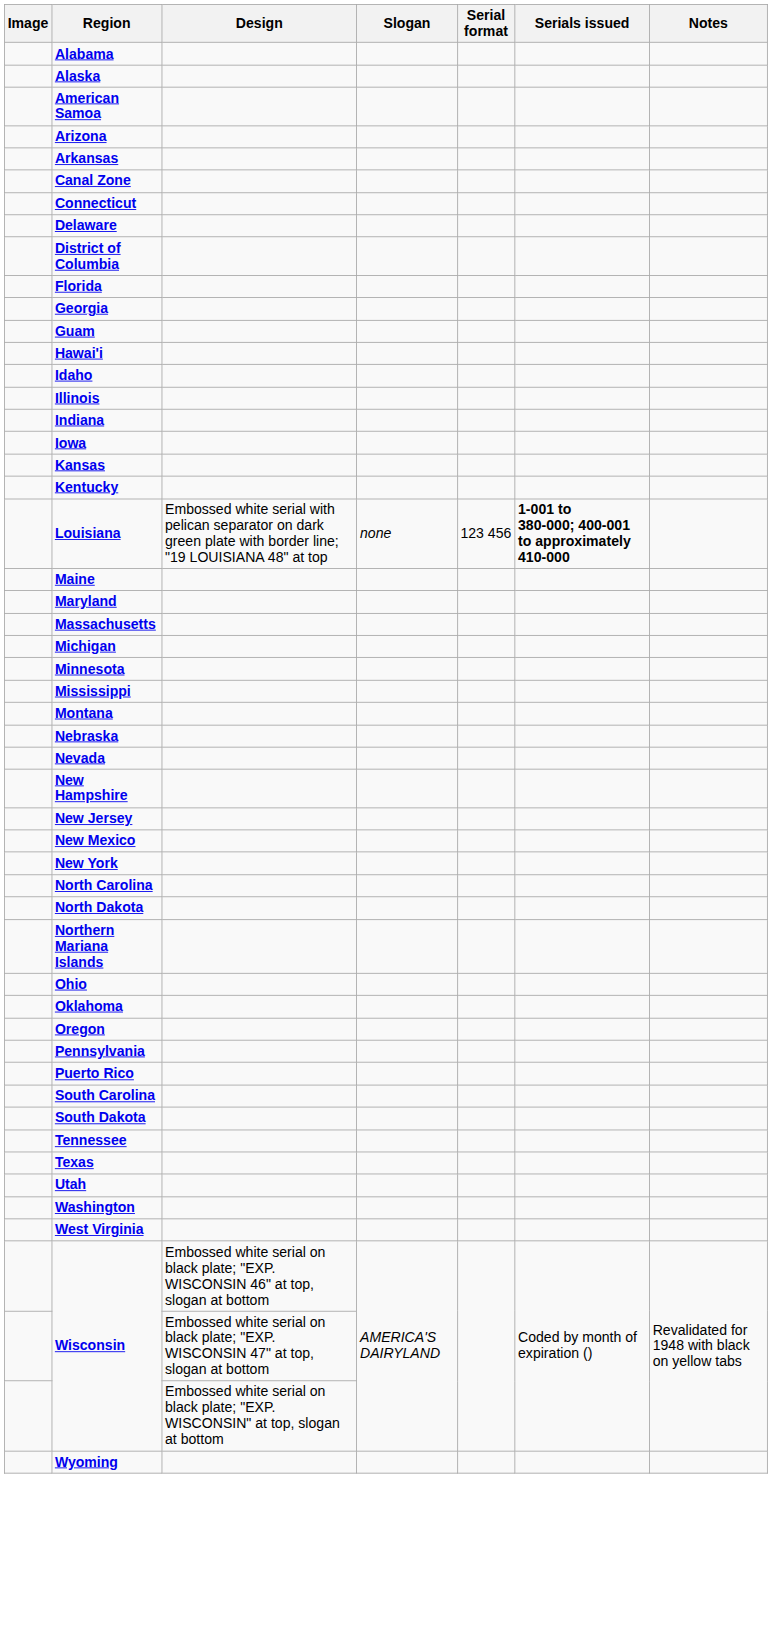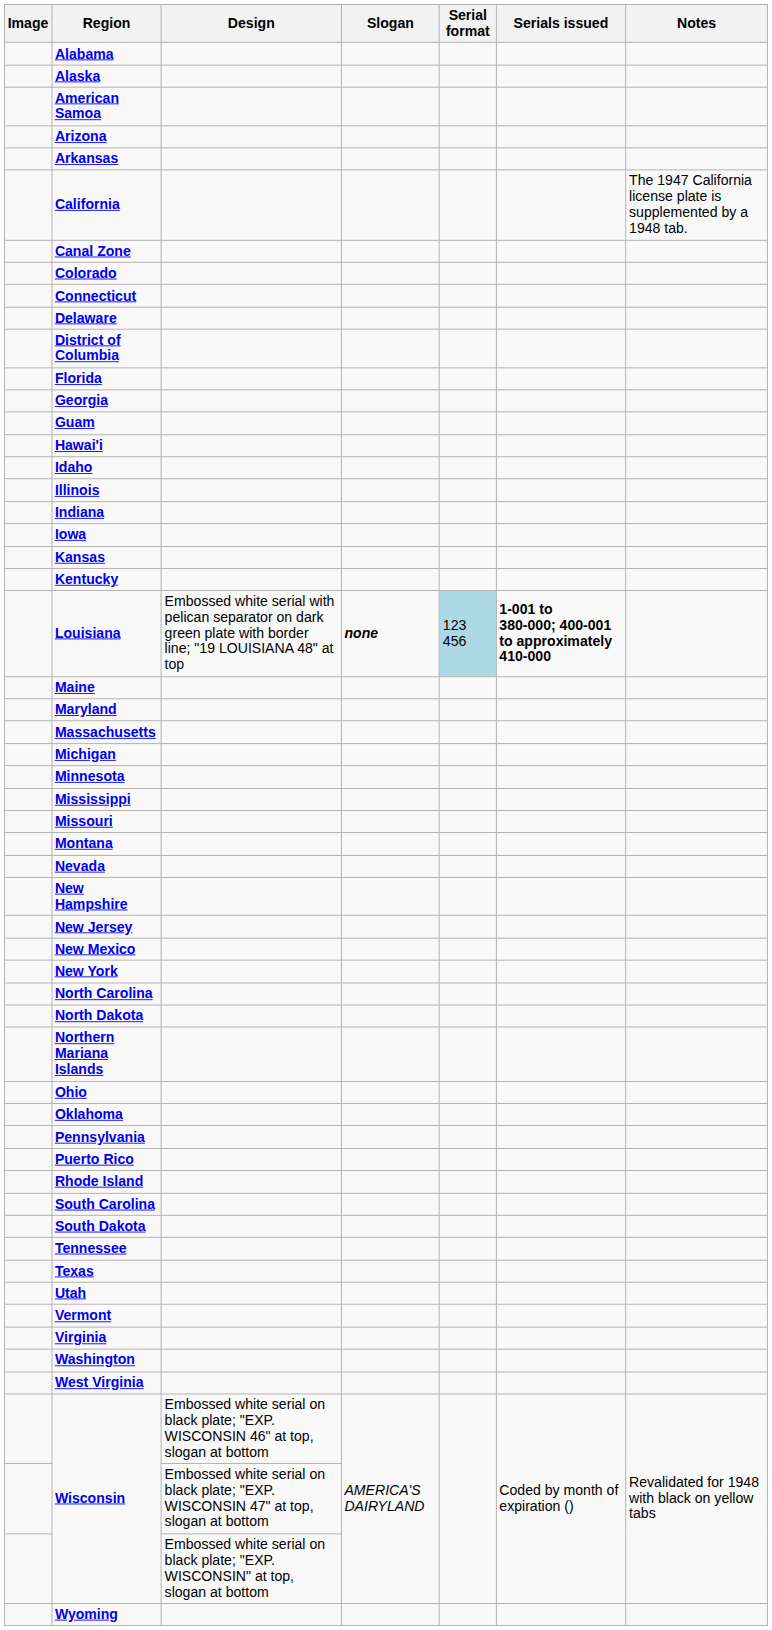+ row: (87, 205)
+ row: (86, 273)
(376, 533) normal -> (361, 633) bold
(486, 533) no background -> (455, 633) lightblue background
+ row: (84, 821)
- row: (87, 735)
- row: (80, 1029)
+ row: (99, 1181)
+ row: (83, 1315)
+ row: (81, 1338)
